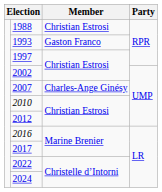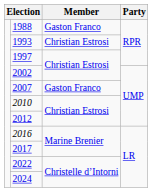(77, 27) Christian Estrosi -> (73, 27) Gaston Franco
(73, 42) Gaston Franco -> (77, 42) Christian Estrosi
(86, 88) Charles-Ange Ginésy -> (73, 88) Gaston Franco
